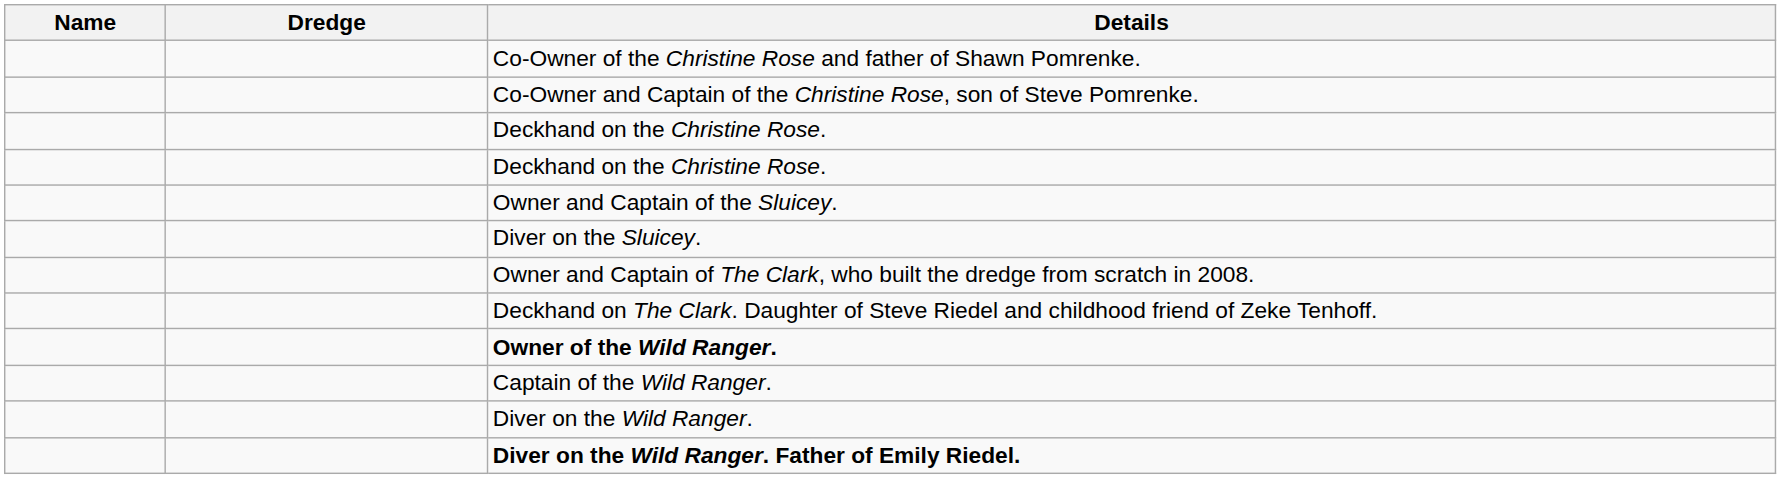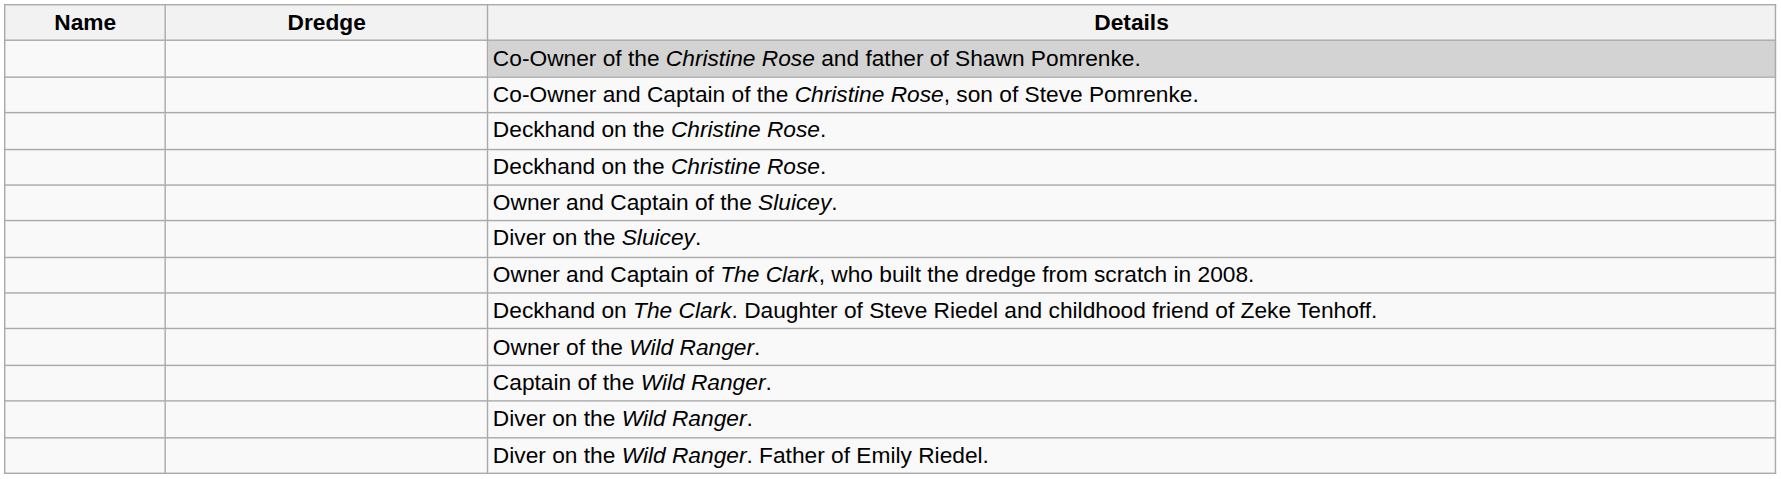(817, 58) no background -> (817, 58) lightgrey background
(635, 346) bold -> (627, 346) normal
(757, 454) bold -> (741, 454) normal
